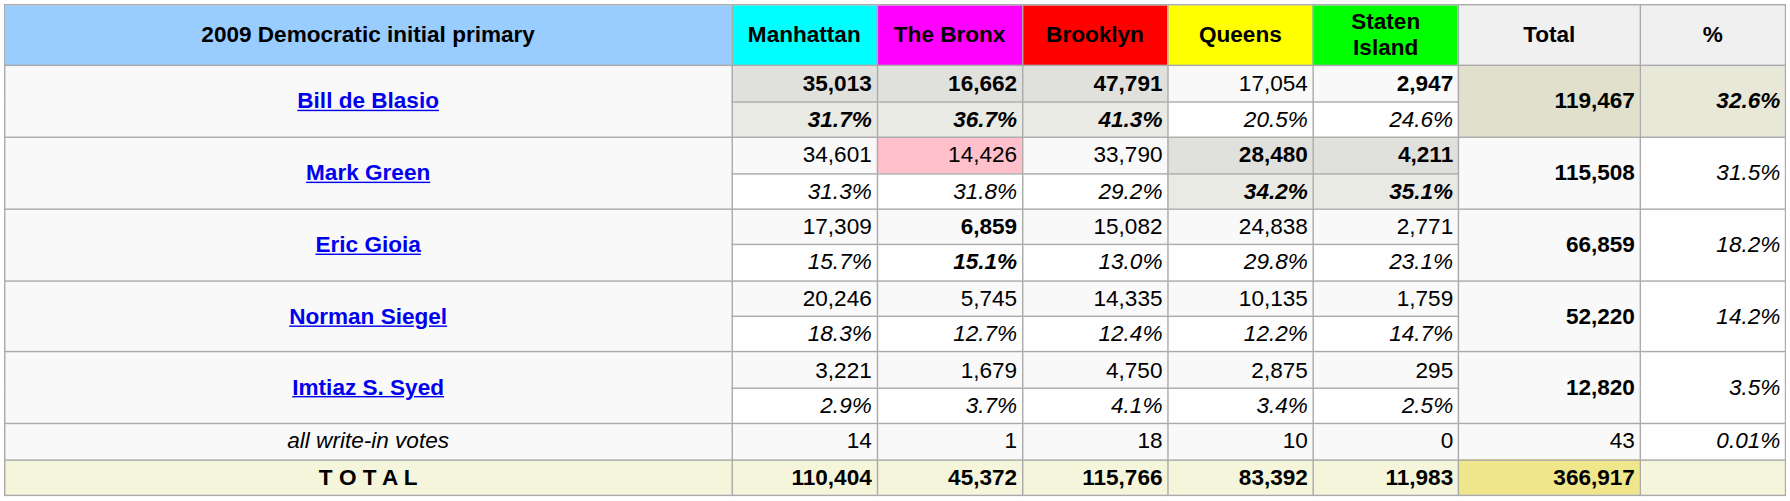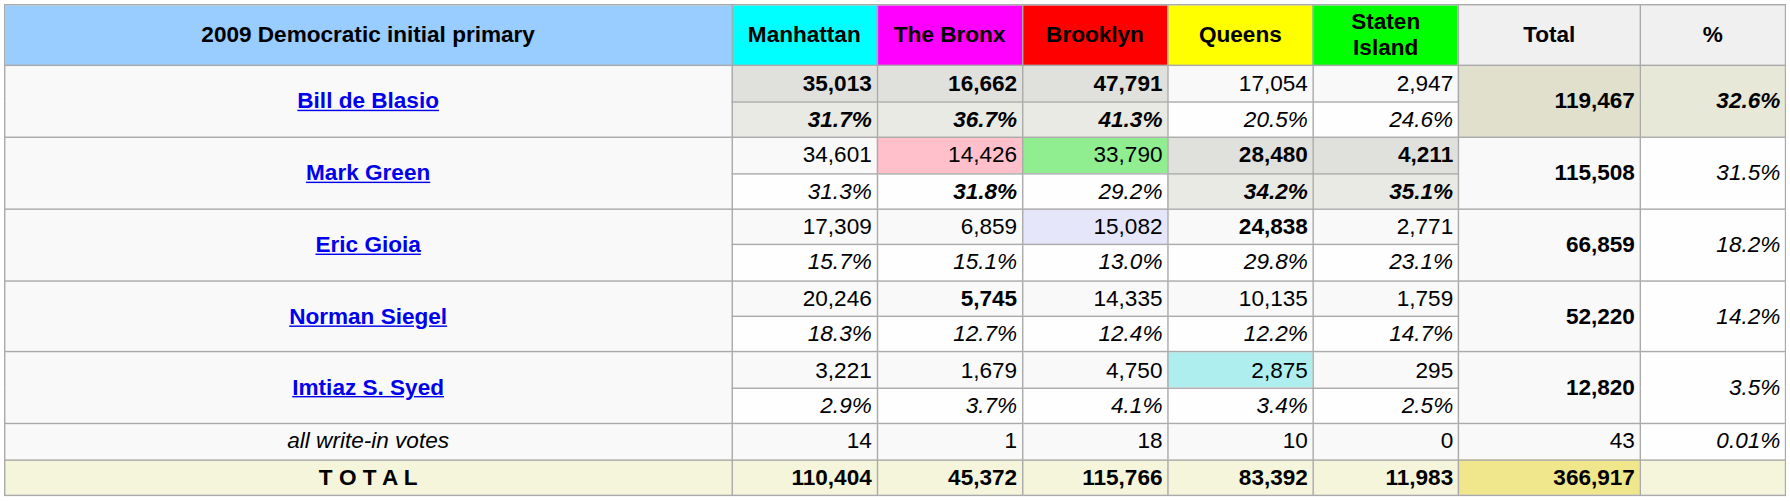(1425, 83) bold -> (1425, 83) normal
(1128, 155) no background -> (1128, 155) lightgreen background
(985, 190) normal -> (985, 190) bold
(989, 226) bold -> (989, 226) normal
(1128, 226) no background -> (1128, 226) lavender background
(1273, 226) normal -> (1273, 226) bold
(985, 262) bold -> (985, 262) normal
(989, 298) normal -> (989, 298) bold
(1280, 369) no background -> (1280, 369) paleturquoise background
